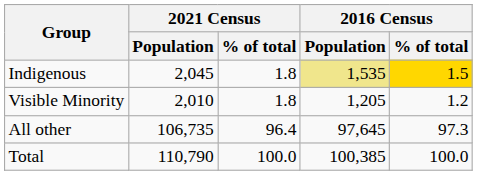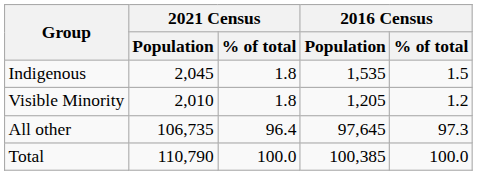(366, 73) khaki background -> (366, 73) no background
(458, 73) gold background -> (458, 73) no background
